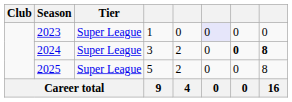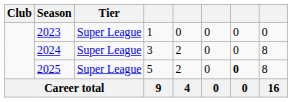(207, 32) lavender background -> (207, 32) no background
(236, 50) bold -> (236, 50) normal
(265, 50) bold -> (265, 50) normal
(236, 69) normal -> (236, 69) bold
